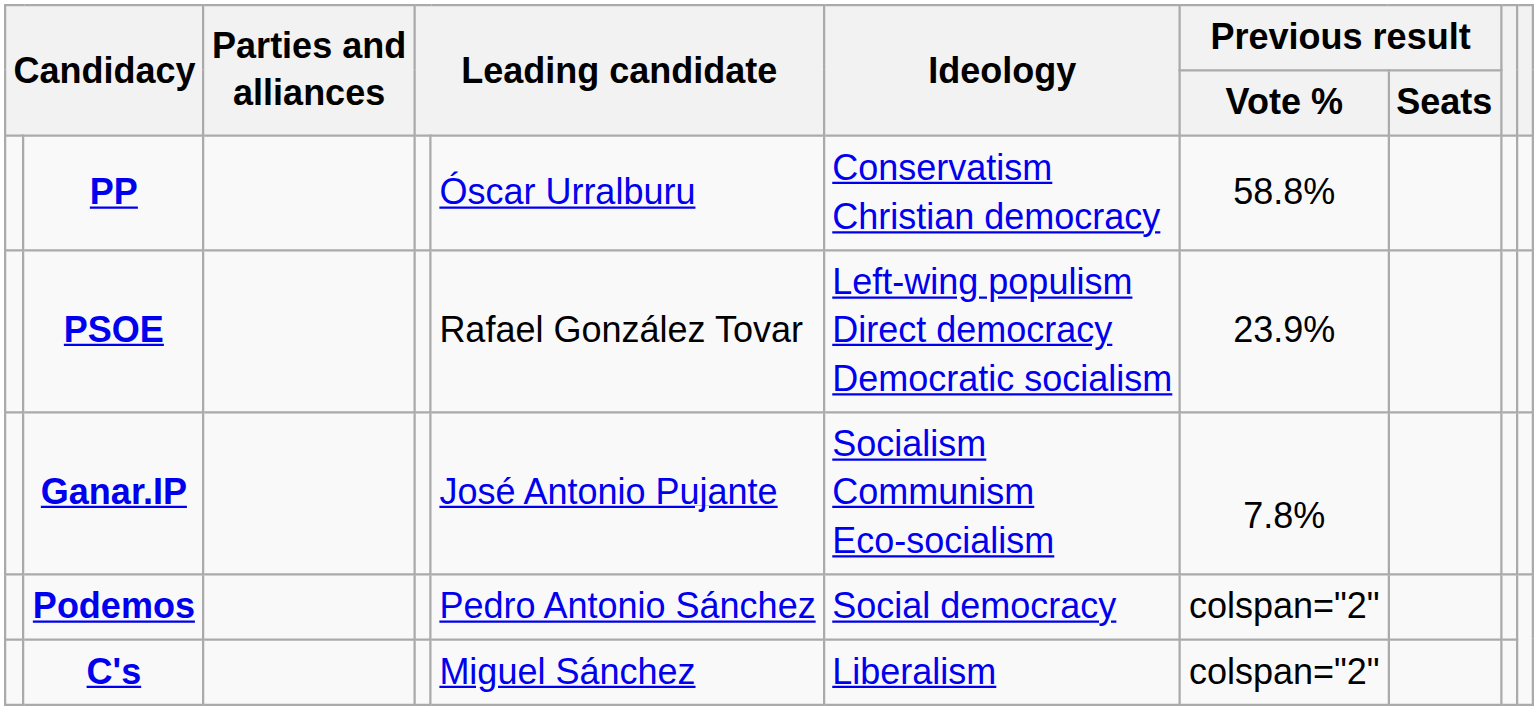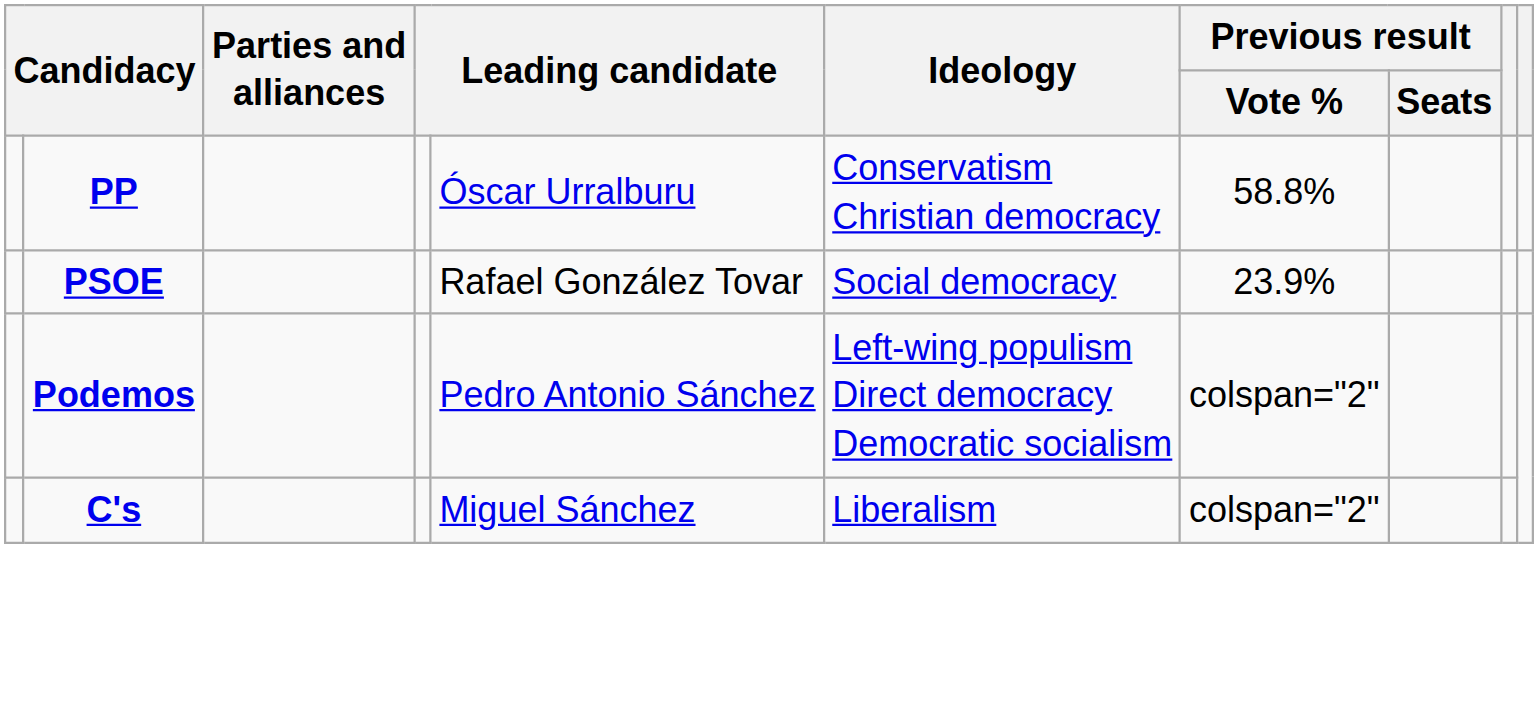(1002, 330) Left-wing populism Direct democracy Democratic socialism -> (974, 281) Social democracy
- row: (114, 492)
(974, 606) Social democracy -> (1002, 395) Left-wing populism Direct democracy Democratic socialism
